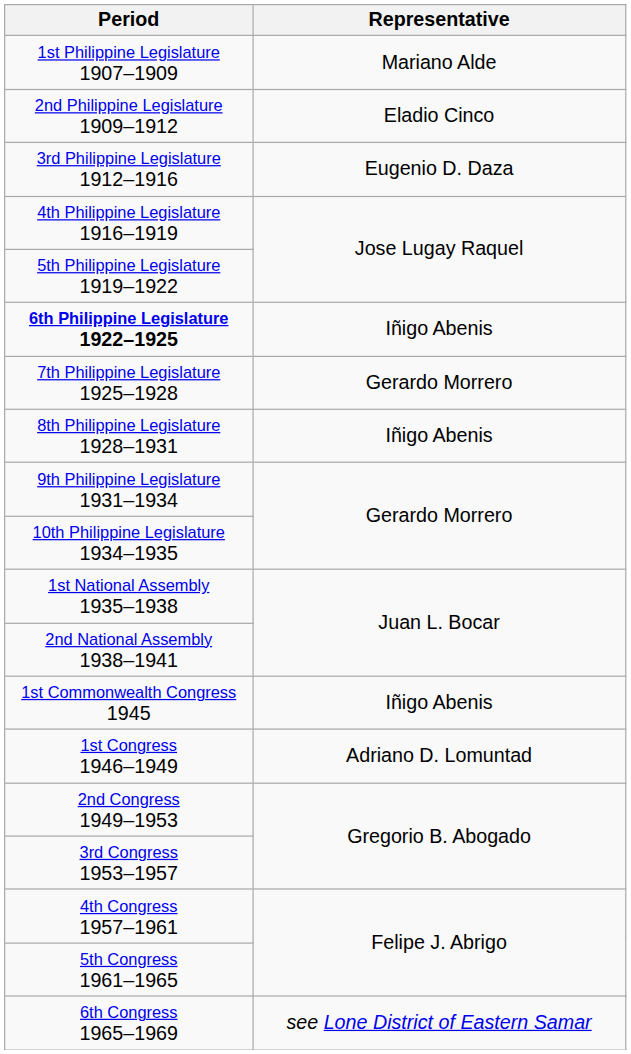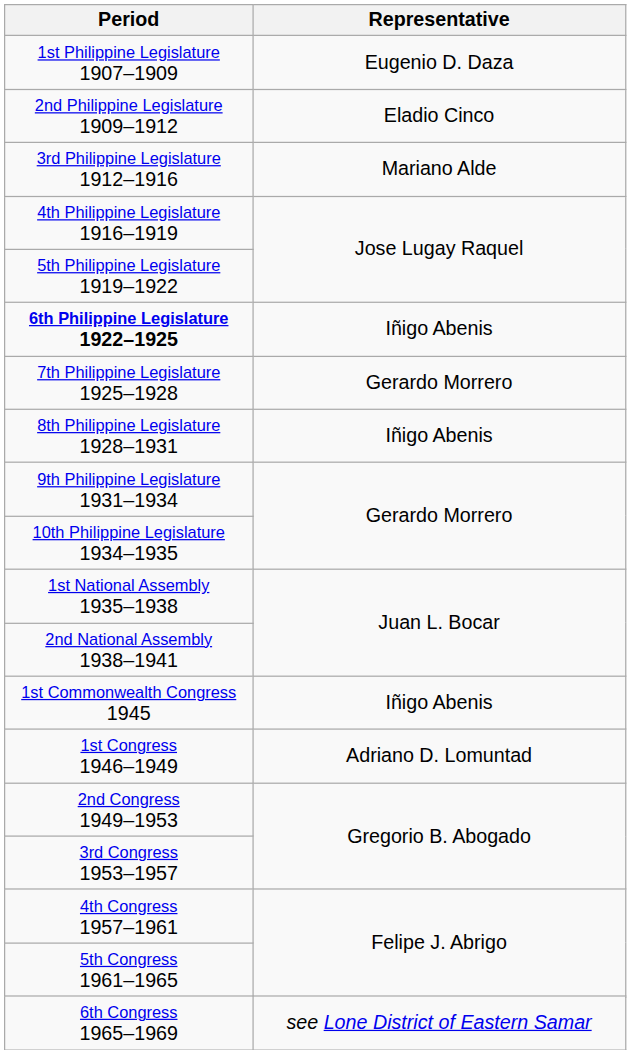(439, 62) Mariano Alde -> (439, 62) Eugenio D. Daza
(439, 169) Eugenio D. Daza -> (439, 169) Mariano Alde
